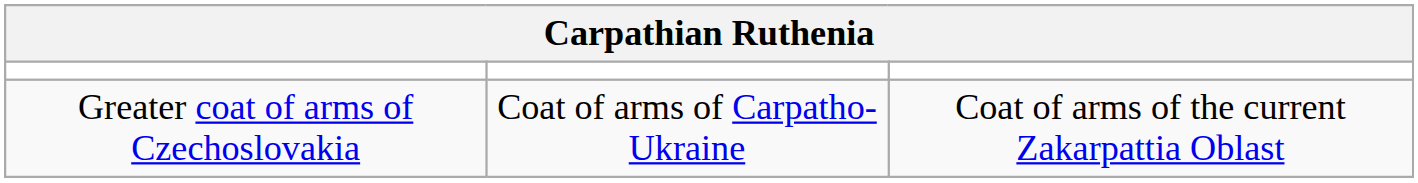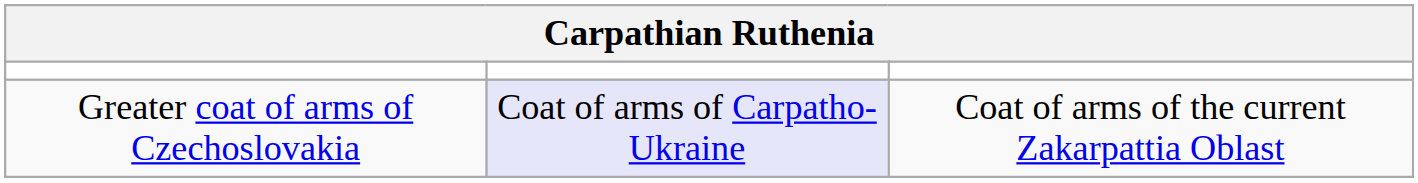(687, 127) no background -> (687, 127) lavender background
